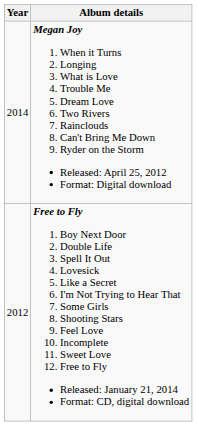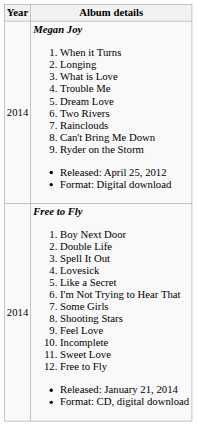(18, 312) 2012 -> (18, 312) 2014
